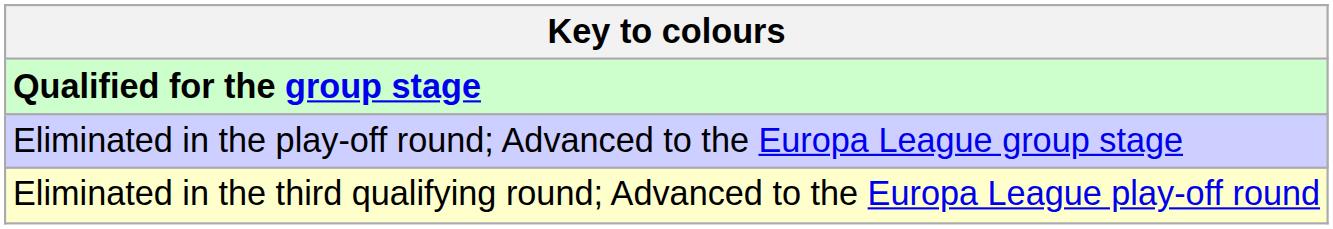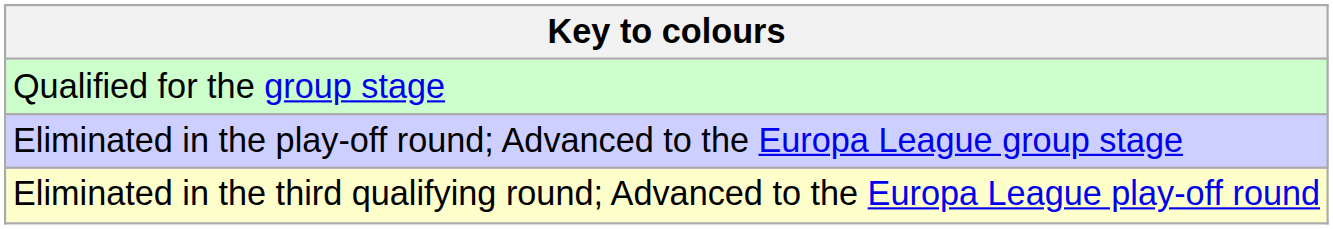(247, 85) bold -> (229, 85) normal
